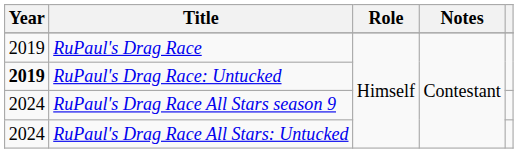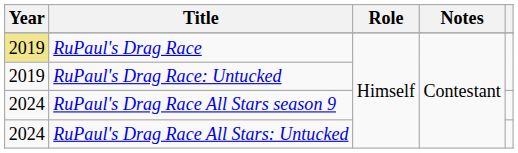(27, 47) no background -> (27, 47) khaki background
(27, 76) bold -> (27, 76) normal
